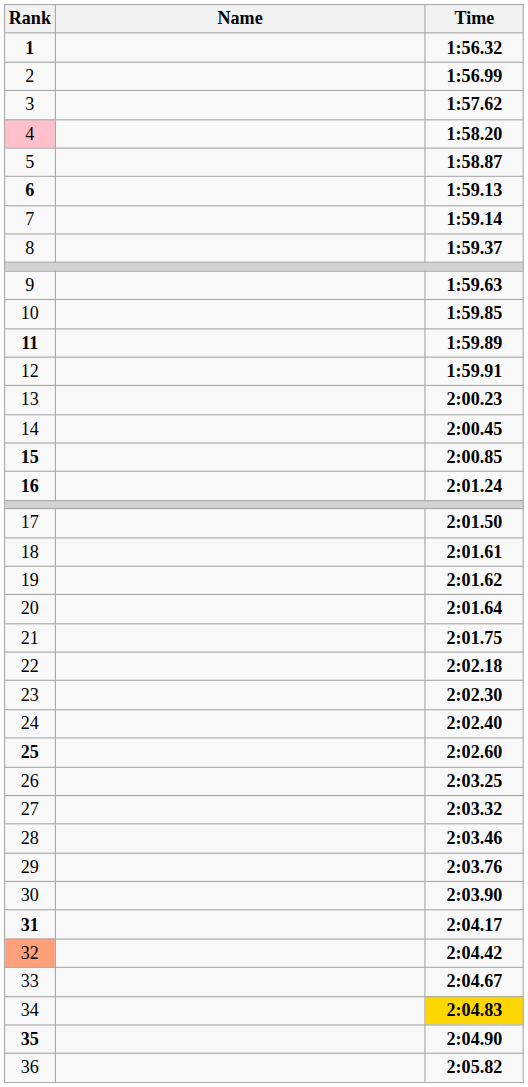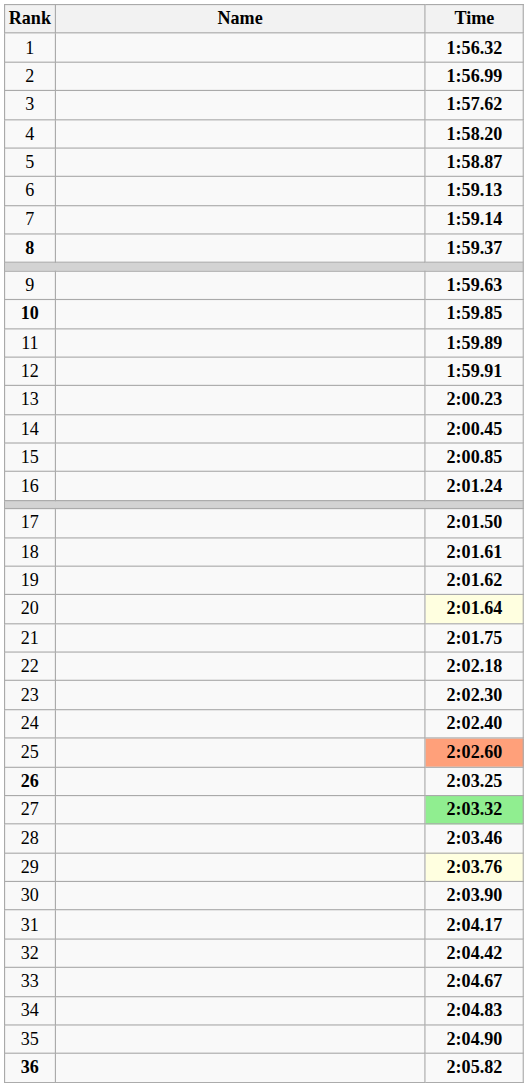(30, 47) bold -> (30, 47) normal
(30, 133) pink background -> (30, 133) no background
(30, 190) bold -> (30, 190) normal
(30, 248) normal -> (30, 248) bold
(30, 313) normal -> (30, 313) bold
(30, 342) bold -> (30, 342) normal
(30, 457) bold -> (30, 457) normal
(30, 485) bold -> (30, 485) normal
(474, 608) no background -> (474, 608) lightyellow background
(30, 752) bold -> (30, 752) normal
(474, 752) no background -> (474, 752) lightsalmon background
(30, 781) normal -> (30, 781) bold
(474, 809) no background -> (474, 809) lightgreen background
(474, 867) no background -> (474, 867) lightyellow background
(30, 924) bold -> (30, 924) normal
(30, 953) lightsalmon background -> (30, 953) no background
(474, 1010) gold background -> (474, 1010) no background
(30, 1039) bold -> (30, 1039) normal
(30, 1067) normal -> (30, 1067) bold
